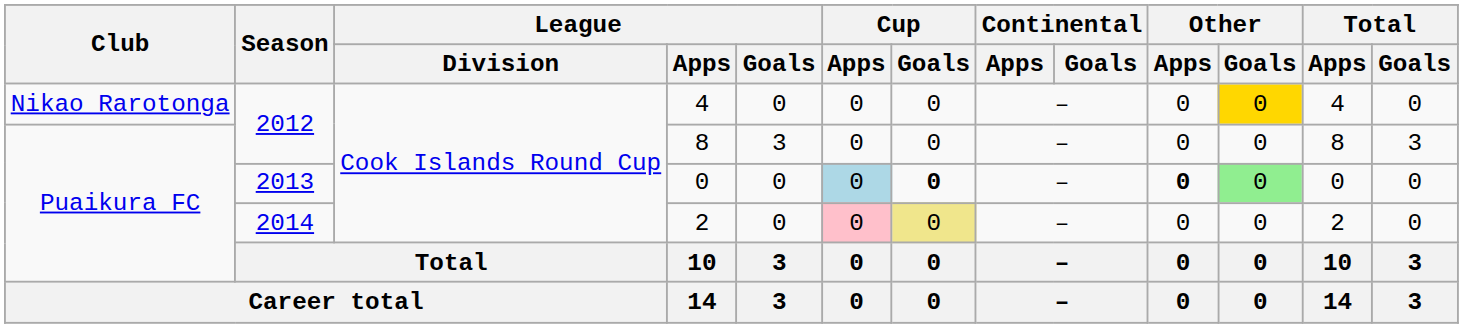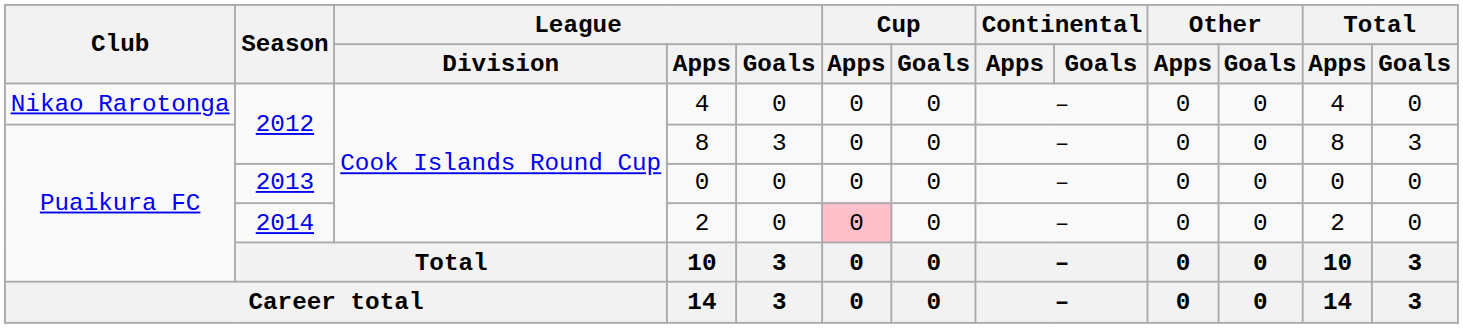(1260, 104) gold background -> (1260, 104) no background
(856, 183) lightblue background -> (856, 183) no background
(934, 183) bold -> (934, 183) normal
(1183, 183) bold -> (1183, 183) normal
(1260, 183) lightgreen background -> (1260, 183) no background
(934, 223) khaki background -> (934, 223) no background
